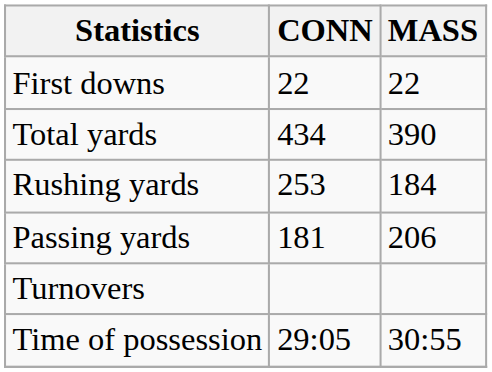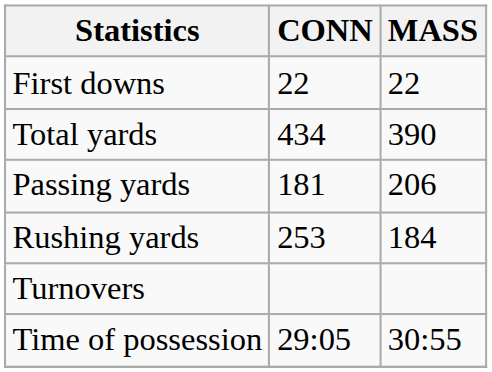rows swapped: (106, 185) <-> (101, 236)
